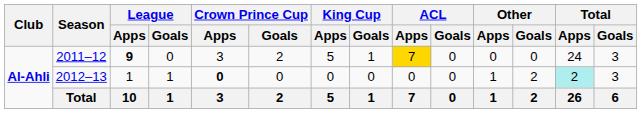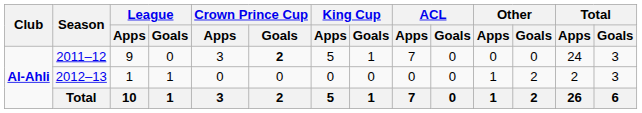(129, 56) bold -> (129, 56) normal
(280, 56) normal -> (280, 56) bold
(412, 56) gold background -> (412, 56) no background
(220, 77) bold -> (220, 77) normal
(574, 77) paleturquoise background -> (574, 77) no background
